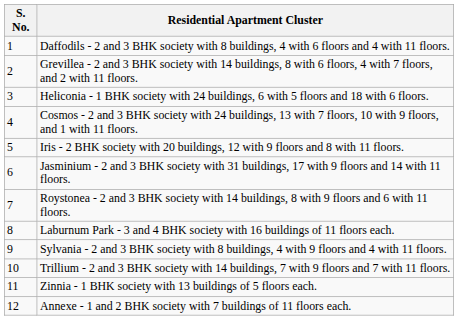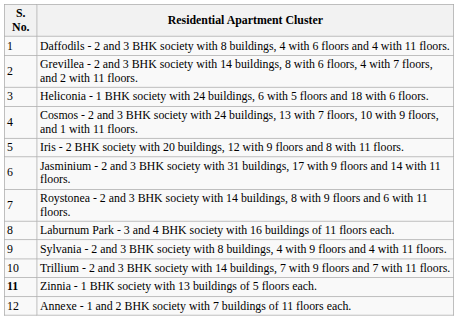(13, 287) normal -> (13, 287) bold
